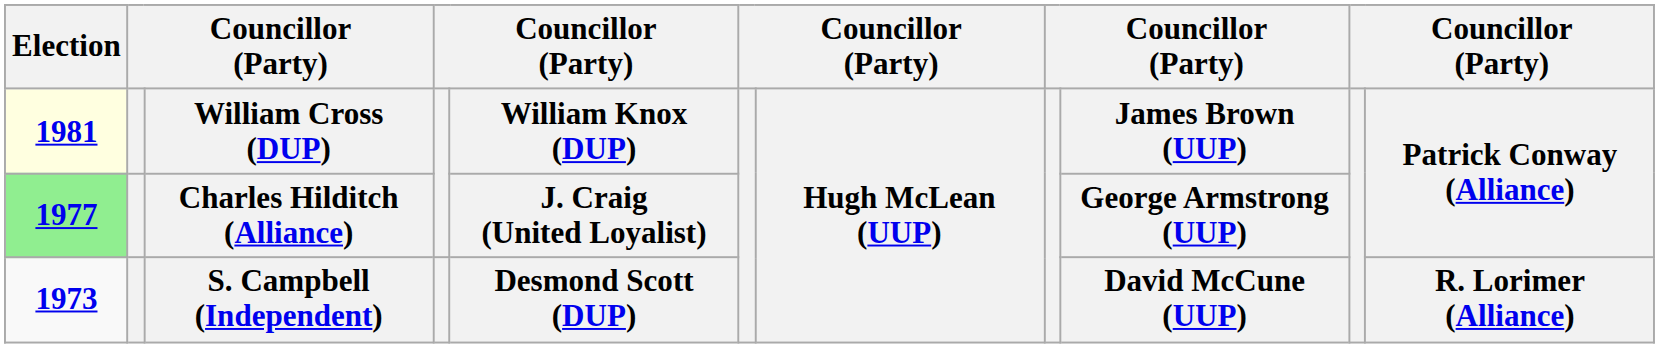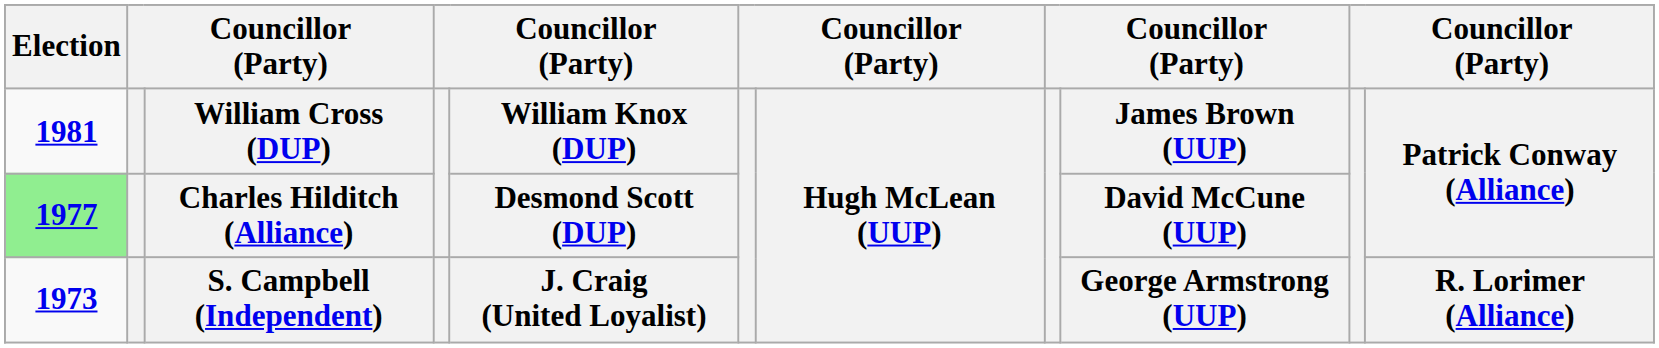(66, 130) lightyellow background -> (66, 130) no background
(594, 214) J. Craig (United Loyalist) -> (594, 214) Desmond Scott (DUP)
(1205, 214) George Armstrong (UUP) -> (1205, 214) David McCune (UUP)
(594, 299) Desmond Scott (DUP) -> (594, 299) J. Craig (United Loyalist)
(1205, 299) David McCune (UUP) -> (1205, 299) George Armstrong (UUP)
